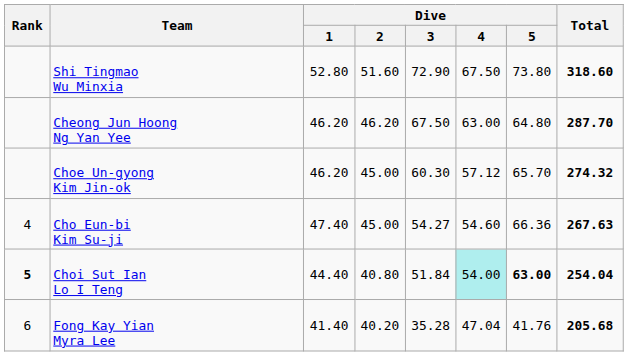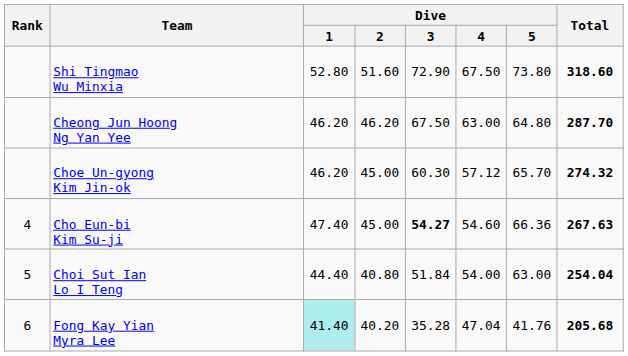(431, 224) normal -> (431, 224) bold
(27, 274) bold -> (27, 274) normal
(481, 274) paleturquoise background -> (481, 274) no background
(532, 274) bold -> (532, 274) normal
(329, 325) no background -> (329, 325) paleturquoise background
